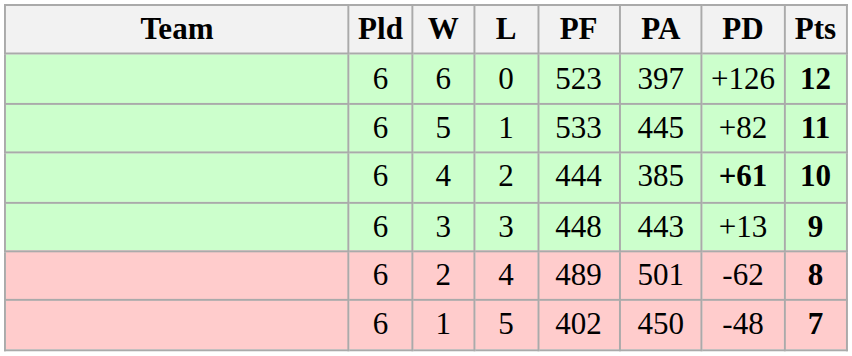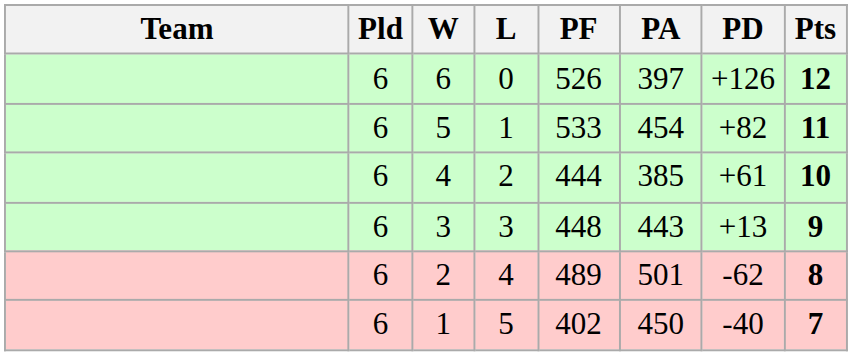(579, 78) 523 -> (579, 78) 526
(661, 127) 445 -> (661, 127) 454
(743, 176) bold -> (743, 176) normal
(743, 324) -48 -> (743, 324) -40
